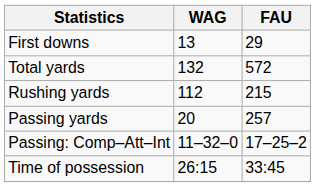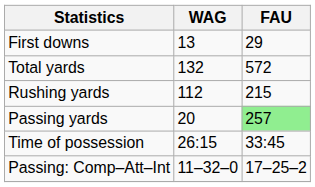(258, 118) no background -> (258, 118) lightgreen background
rows swapped: (89, 143) <-> (76, 168)
